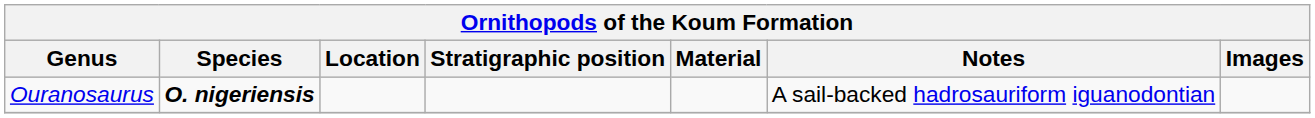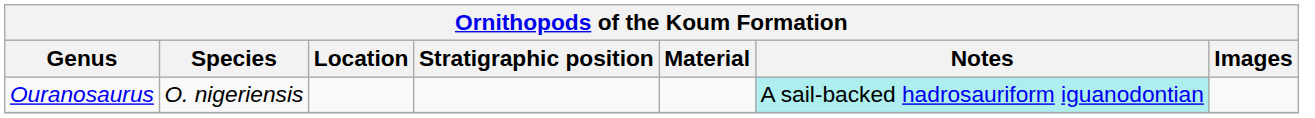(240, 94) bold -> (234, 94) normal
(994, 94) no background -> (982, 94) paleturquoise background
